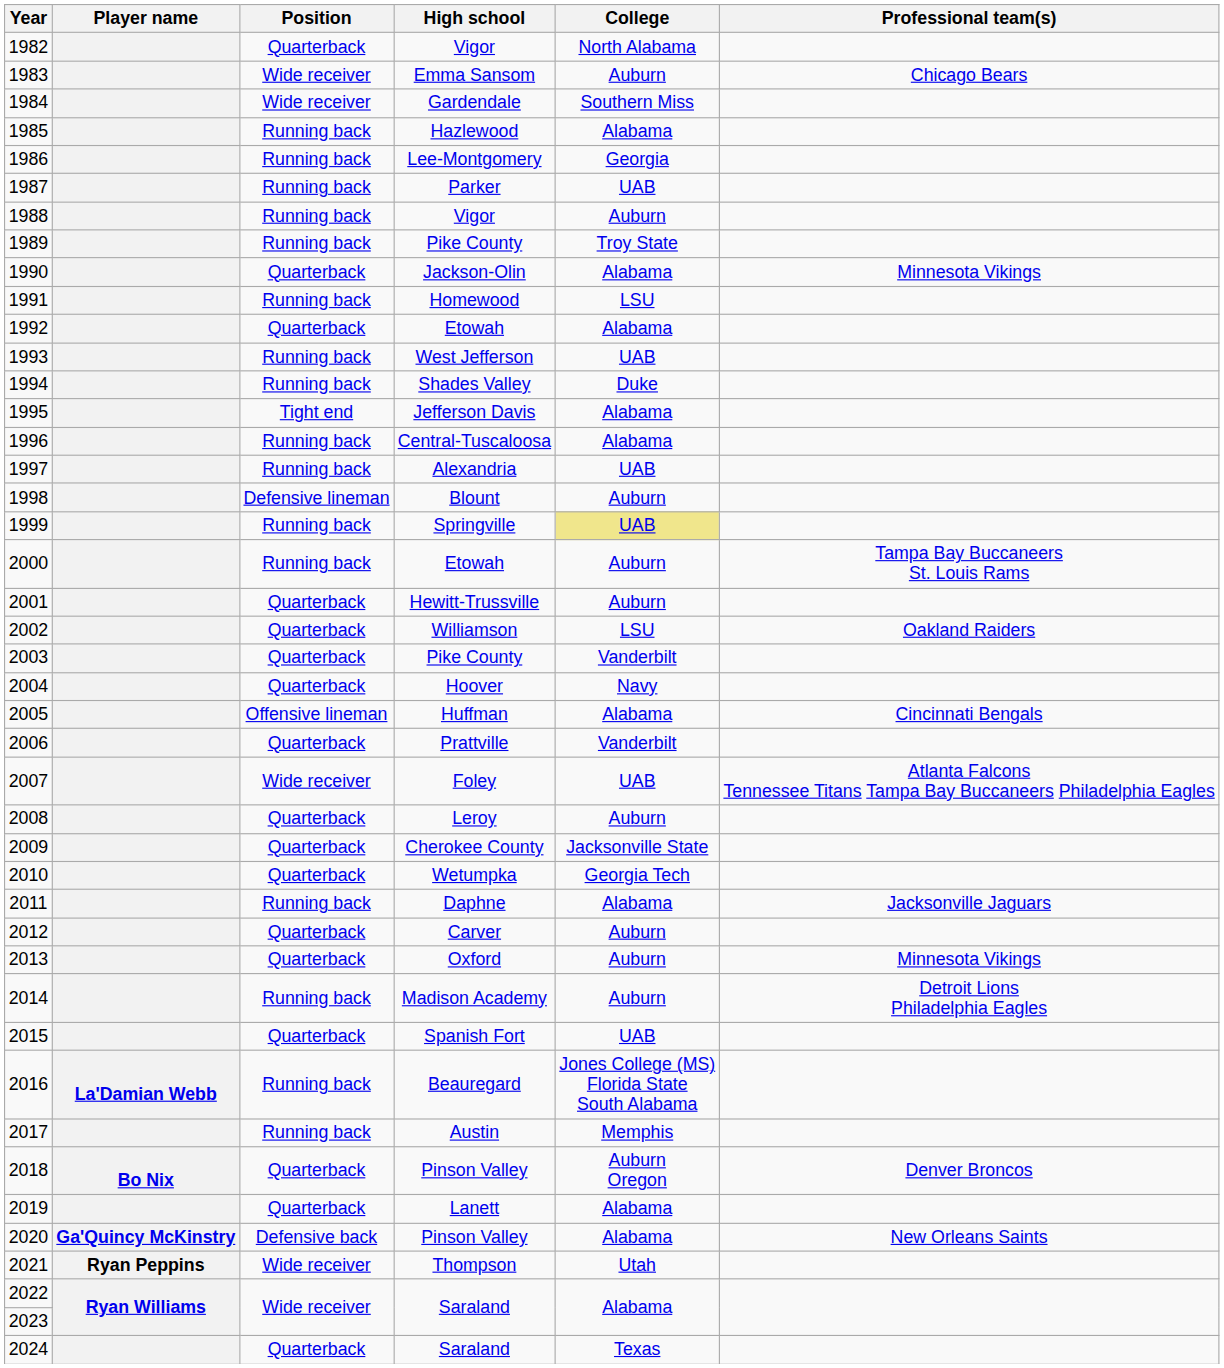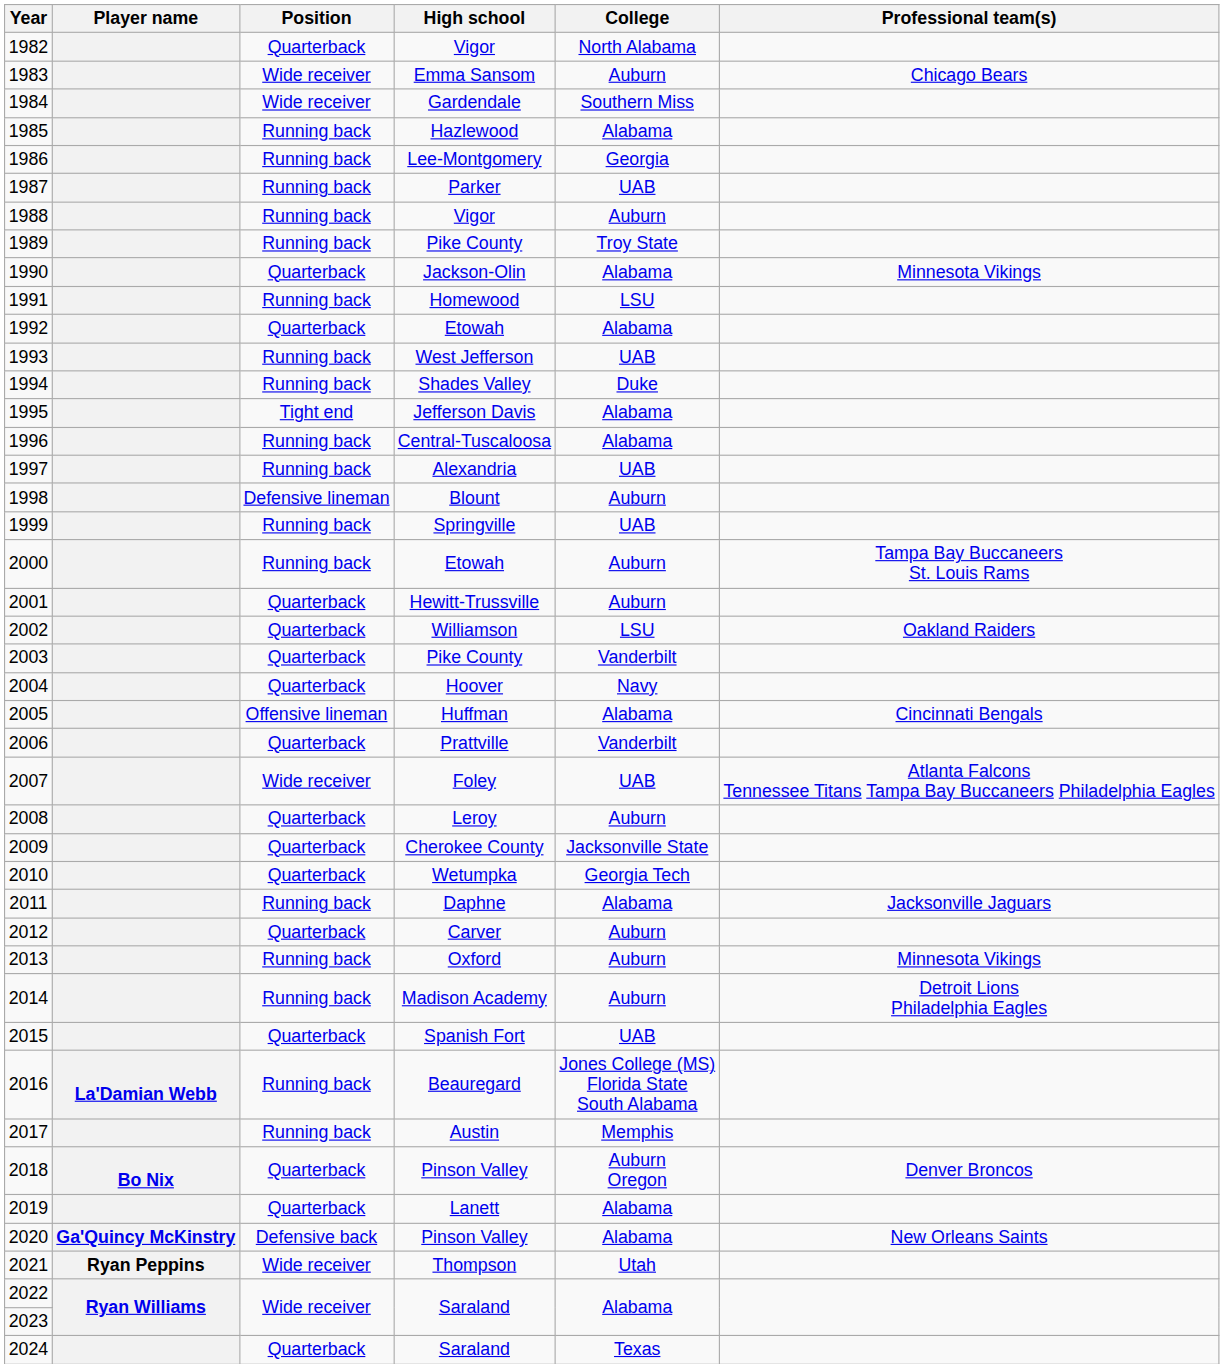(637, 525) khaki background -> (637, 525) no background
(316, 959) Quarterback -> (316, 959) Running back
